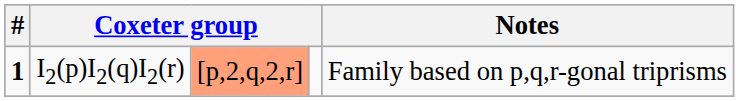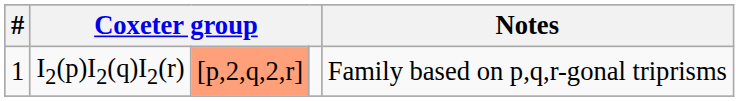(18, 71) bold -> (18, 71) normal
